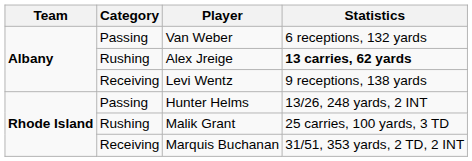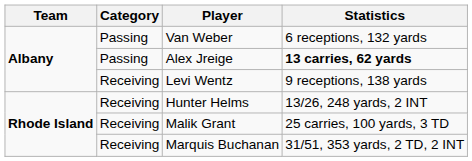(125, 59) Rushing -> (124, 59) Passing
(124, 102) Passing -> (130, 102) Receiving
(125, 123) Rushing -> (130, 123) Receiving
